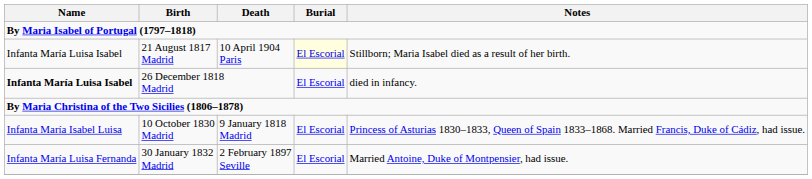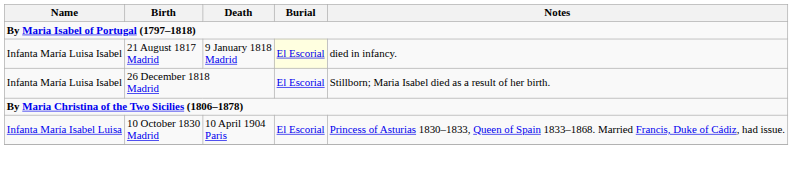(250, 53) 10 April 1904 Paris -> (238, 53) 9 January 1818 Madrid
(460, 53) Stillborn; Maria Isabel died as a result of her birth. -> (363, 53) died in infancy.
(70, 83) bold -> (64, 83) normal
(383, 83) died in infancy. -> (440, 83) Stillborn; Maria Isabel died as a result of her birth.
(253, 130) 9 January 1818 Madrid -> (235, 130) 10 April 1904 Paris
- row: (177, 159)
